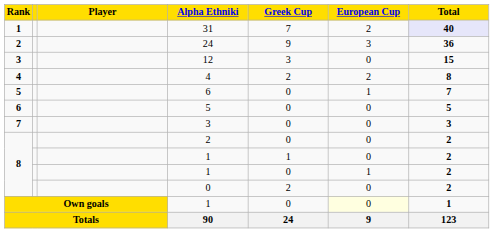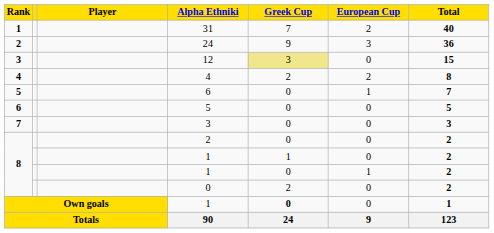(449, 28) lavender background -> (449, 28) no background
(288, 60) no background -> (288, 60) khaki background
(288, 204) normal -> (288, 204) bold
(368, 204) lightyellow background -> (368, 204) no background
